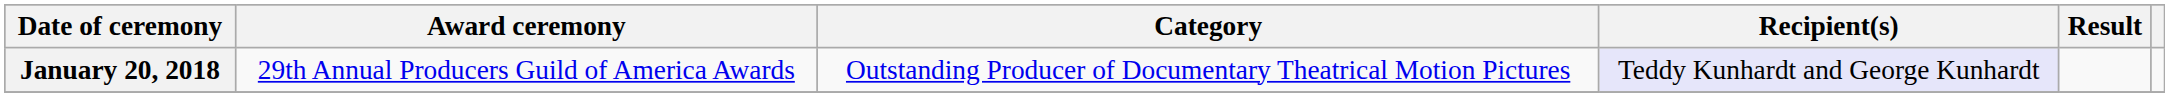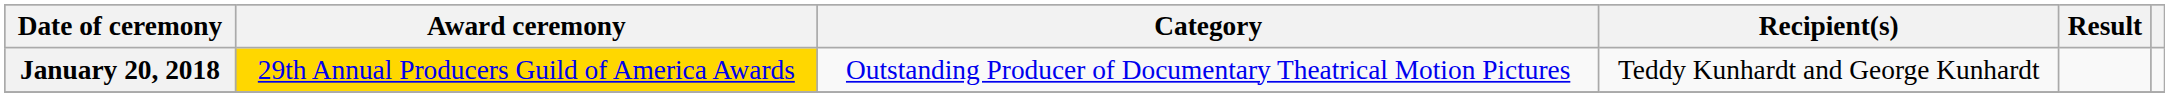(526, 69) no background -> (526, 69) gold background
(1829, 69) lavender background -> (1829, 69) no background
